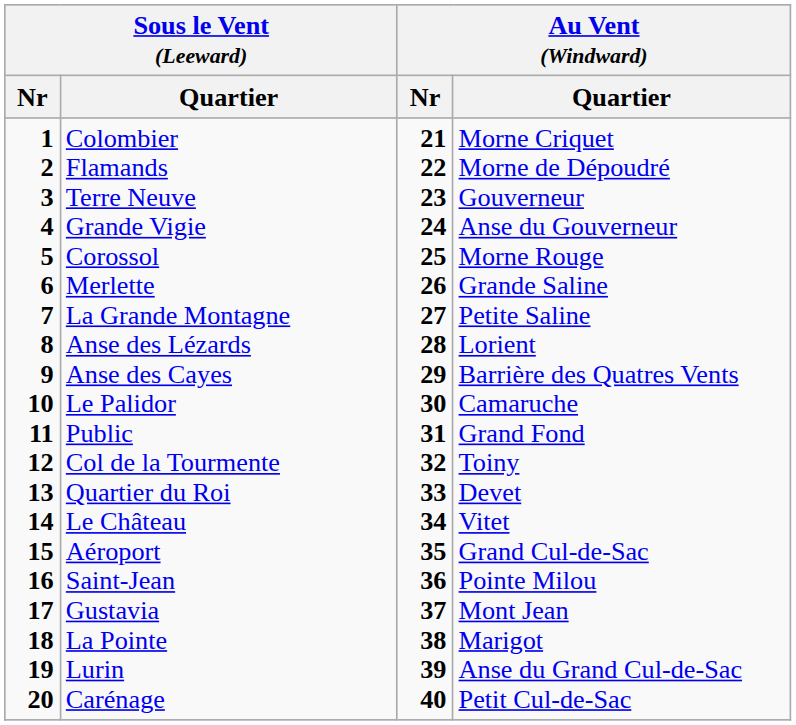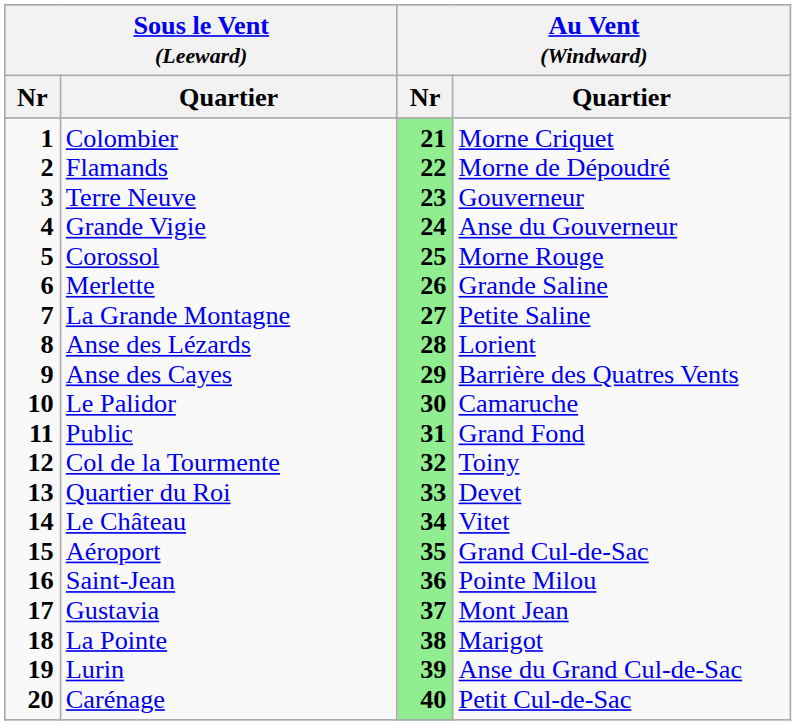(433, 418) no background -> (433, 418) lightgreen background
